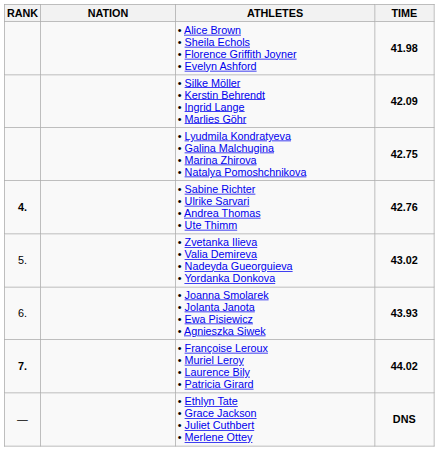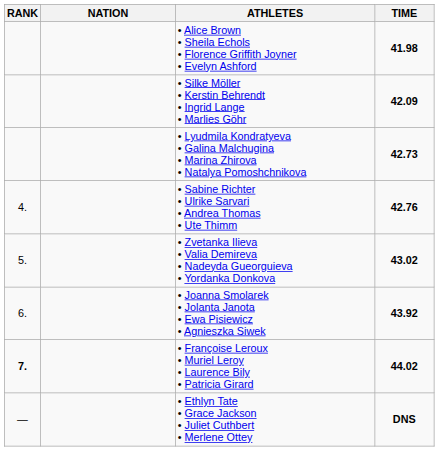(404, 154) 42.75 -> (404, 154) 42.73
(22, 208) bold -> (22, 208) normal
(404, 314) 43.93 -> (404, 314) 43.92
